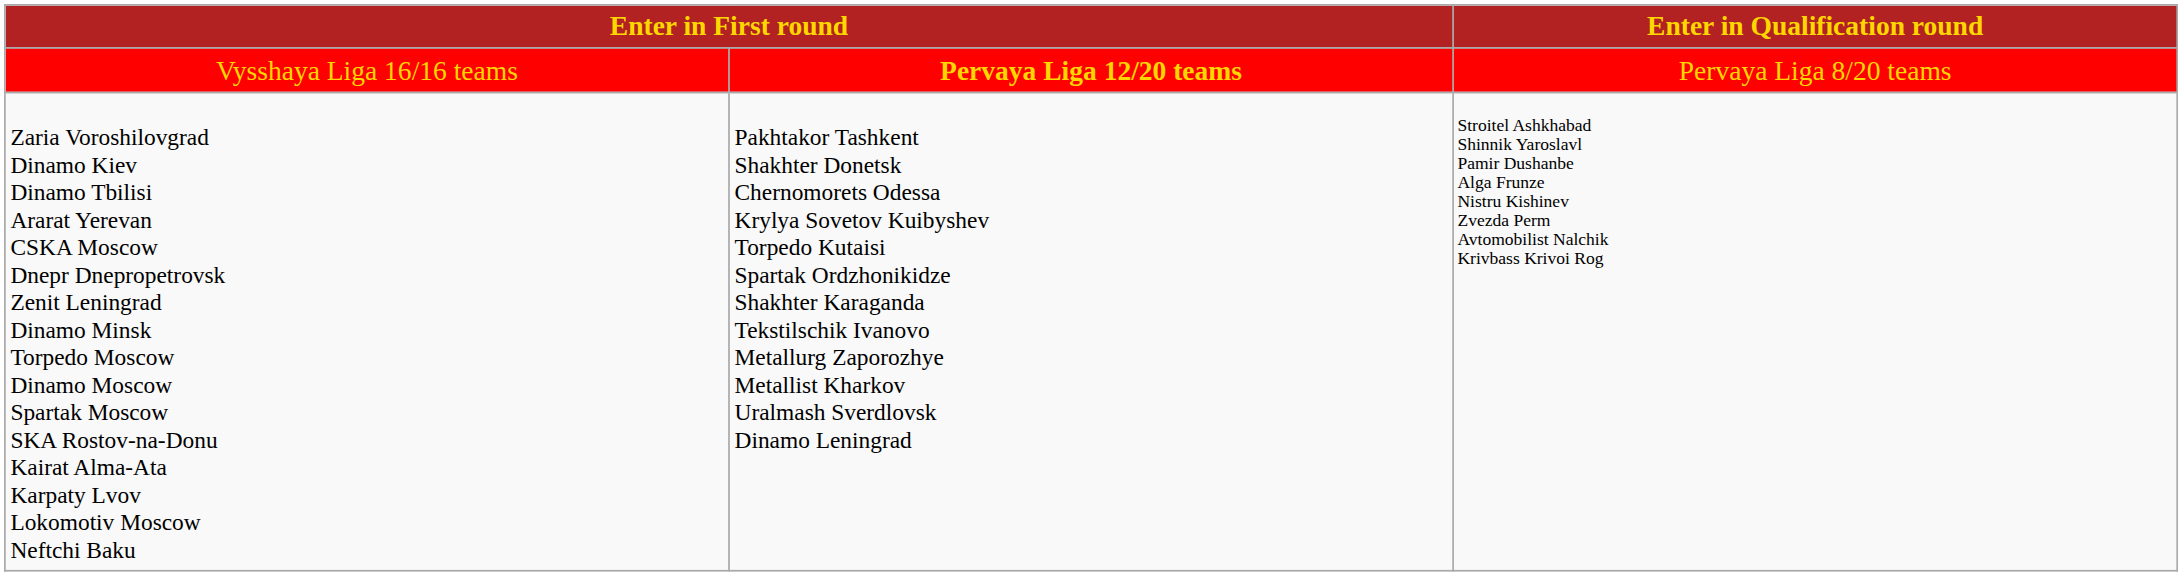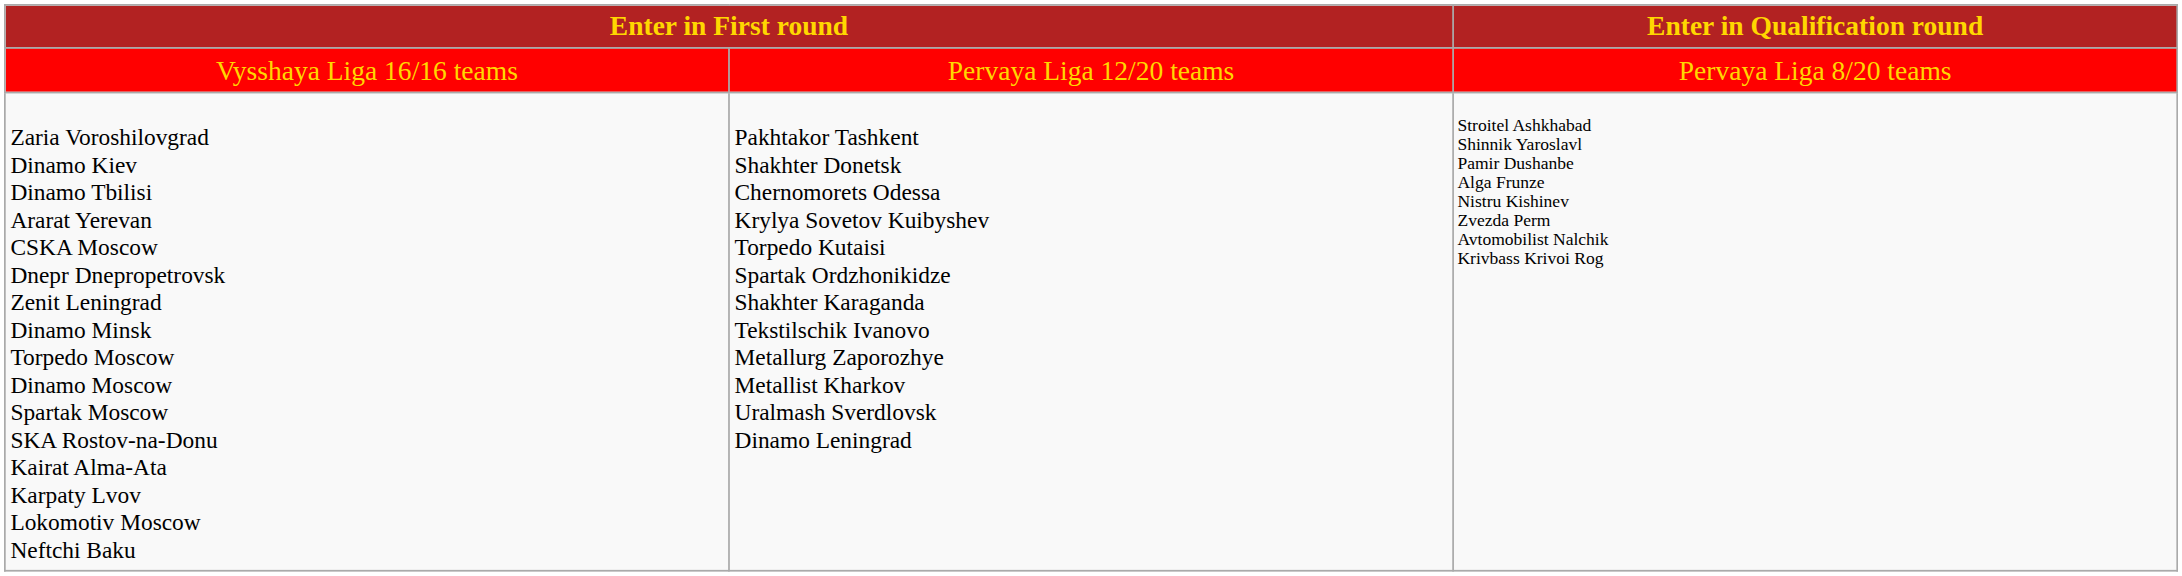(1091, 69) bold -> (1091, 69) normal
